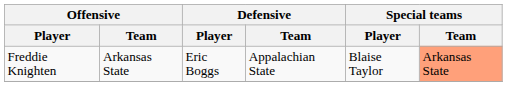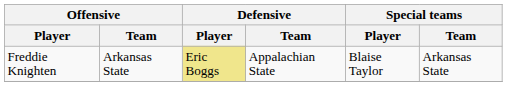(202, 63) no background -> (202, 63) khaki background
(447, 63) lightsalmon background -> (447, 63) no background
